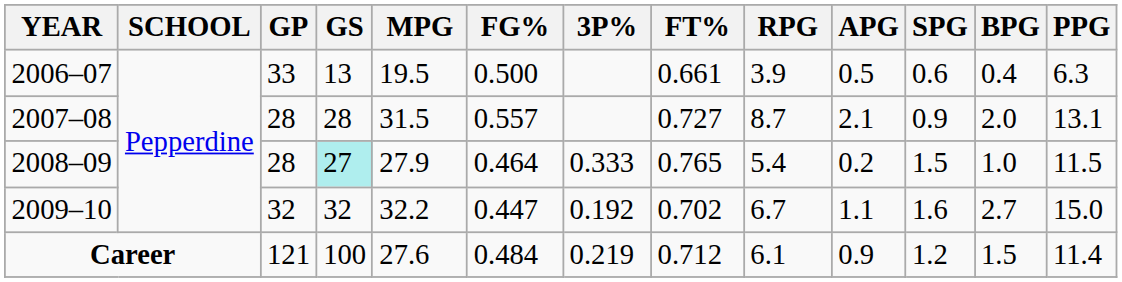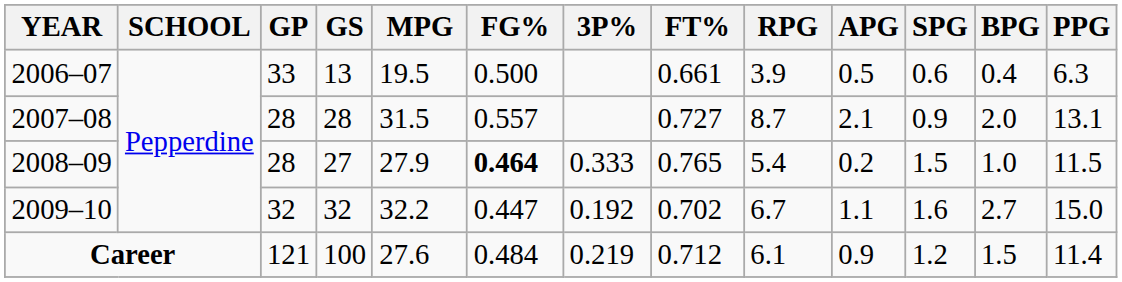(337, 163) paleturquoise background -> (337, 163) no background
(506, 163) normal -> (506, 163) bold
